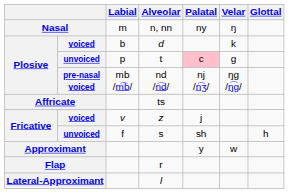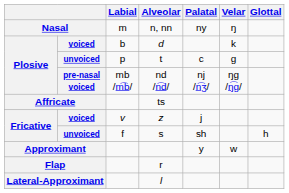(201, 59) pink background -> (201, 59) no background
